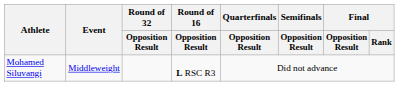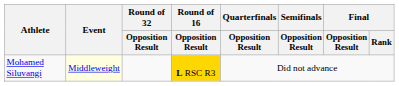(94, 68) no background -> (94, 68) lightyellow background
(196, 74) no background -> (196, 74) gold background
